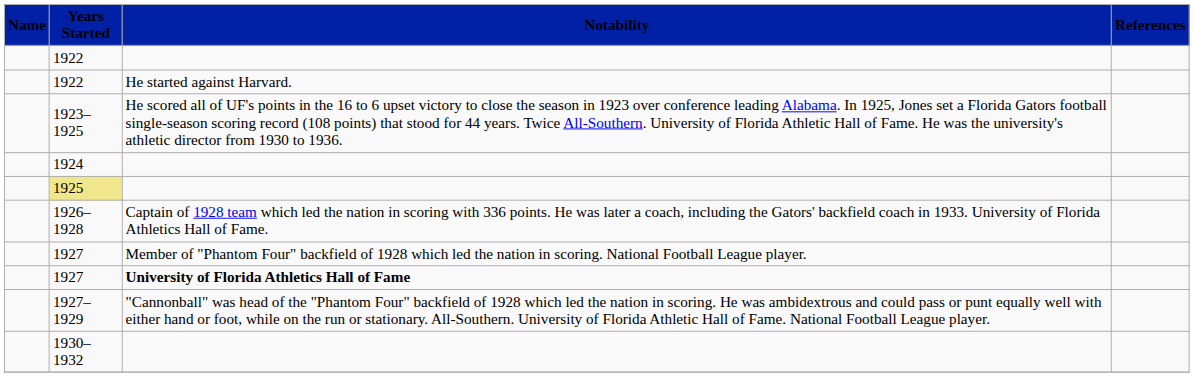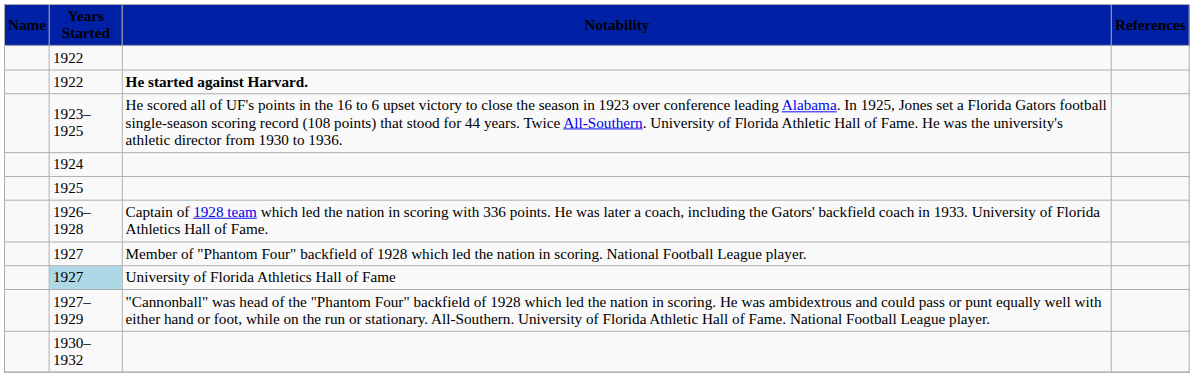(209, 81) normal -> (217, 81) bold
(68, 188) khaki background -> (68, 188) no background
(68, 277) no background -> (68, 277) lightblue background
(268, 277) bold -> (261, 277) normal
